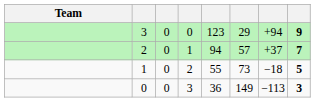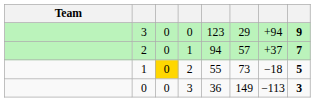(167, 69) no background -> (167, 69) gold background
